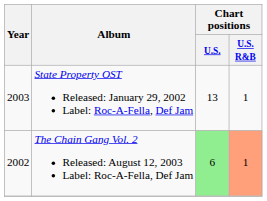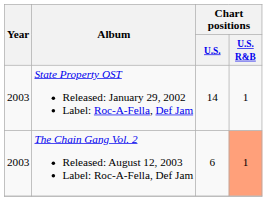(212, 97) 13 -> (212, 97) 14
(18, 163) 2002 -> (18, 163) 2003
(212, 163) lightgreen background -> (212, 163) no background
